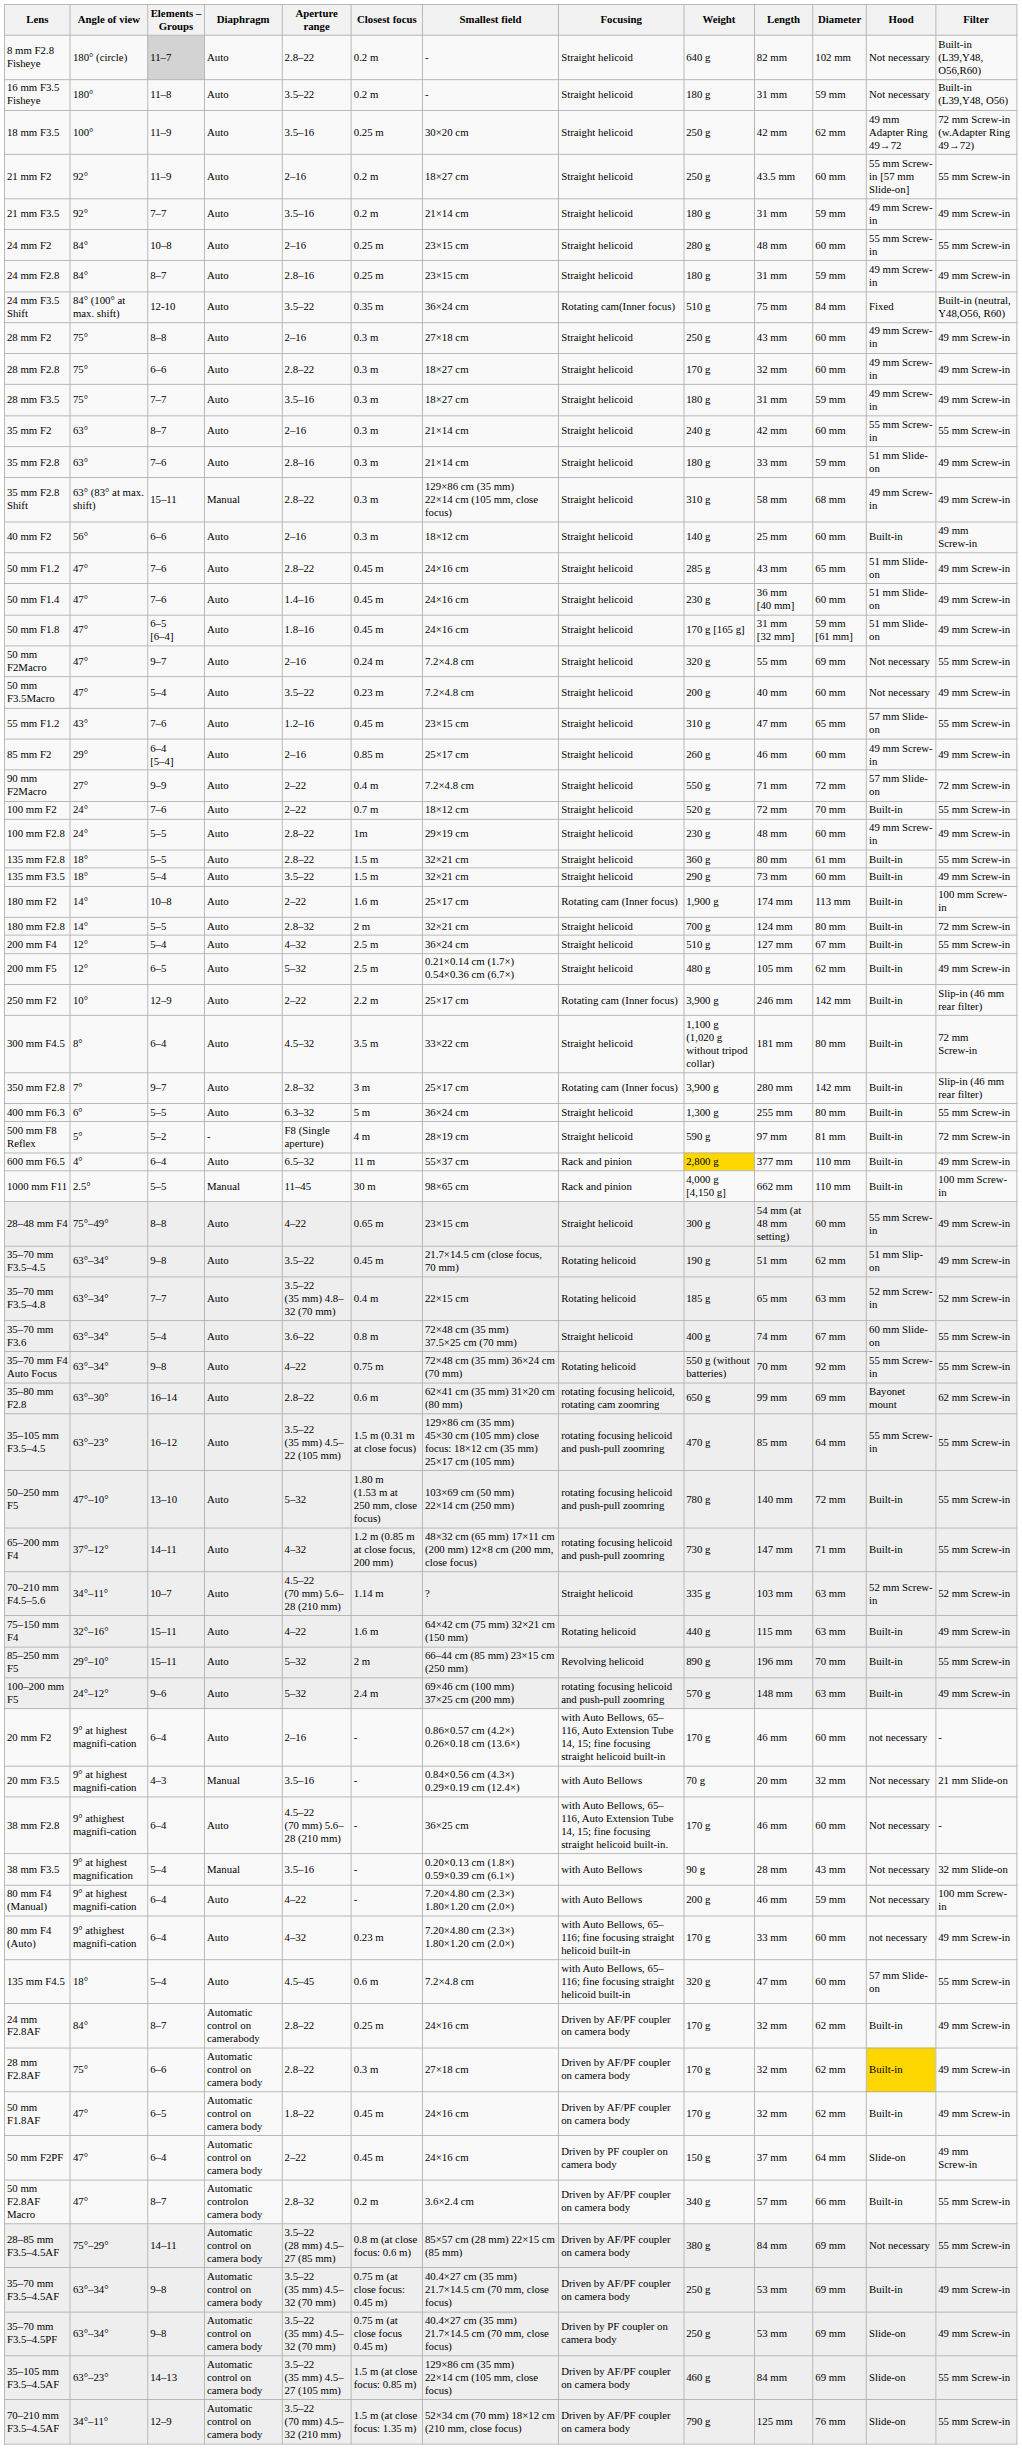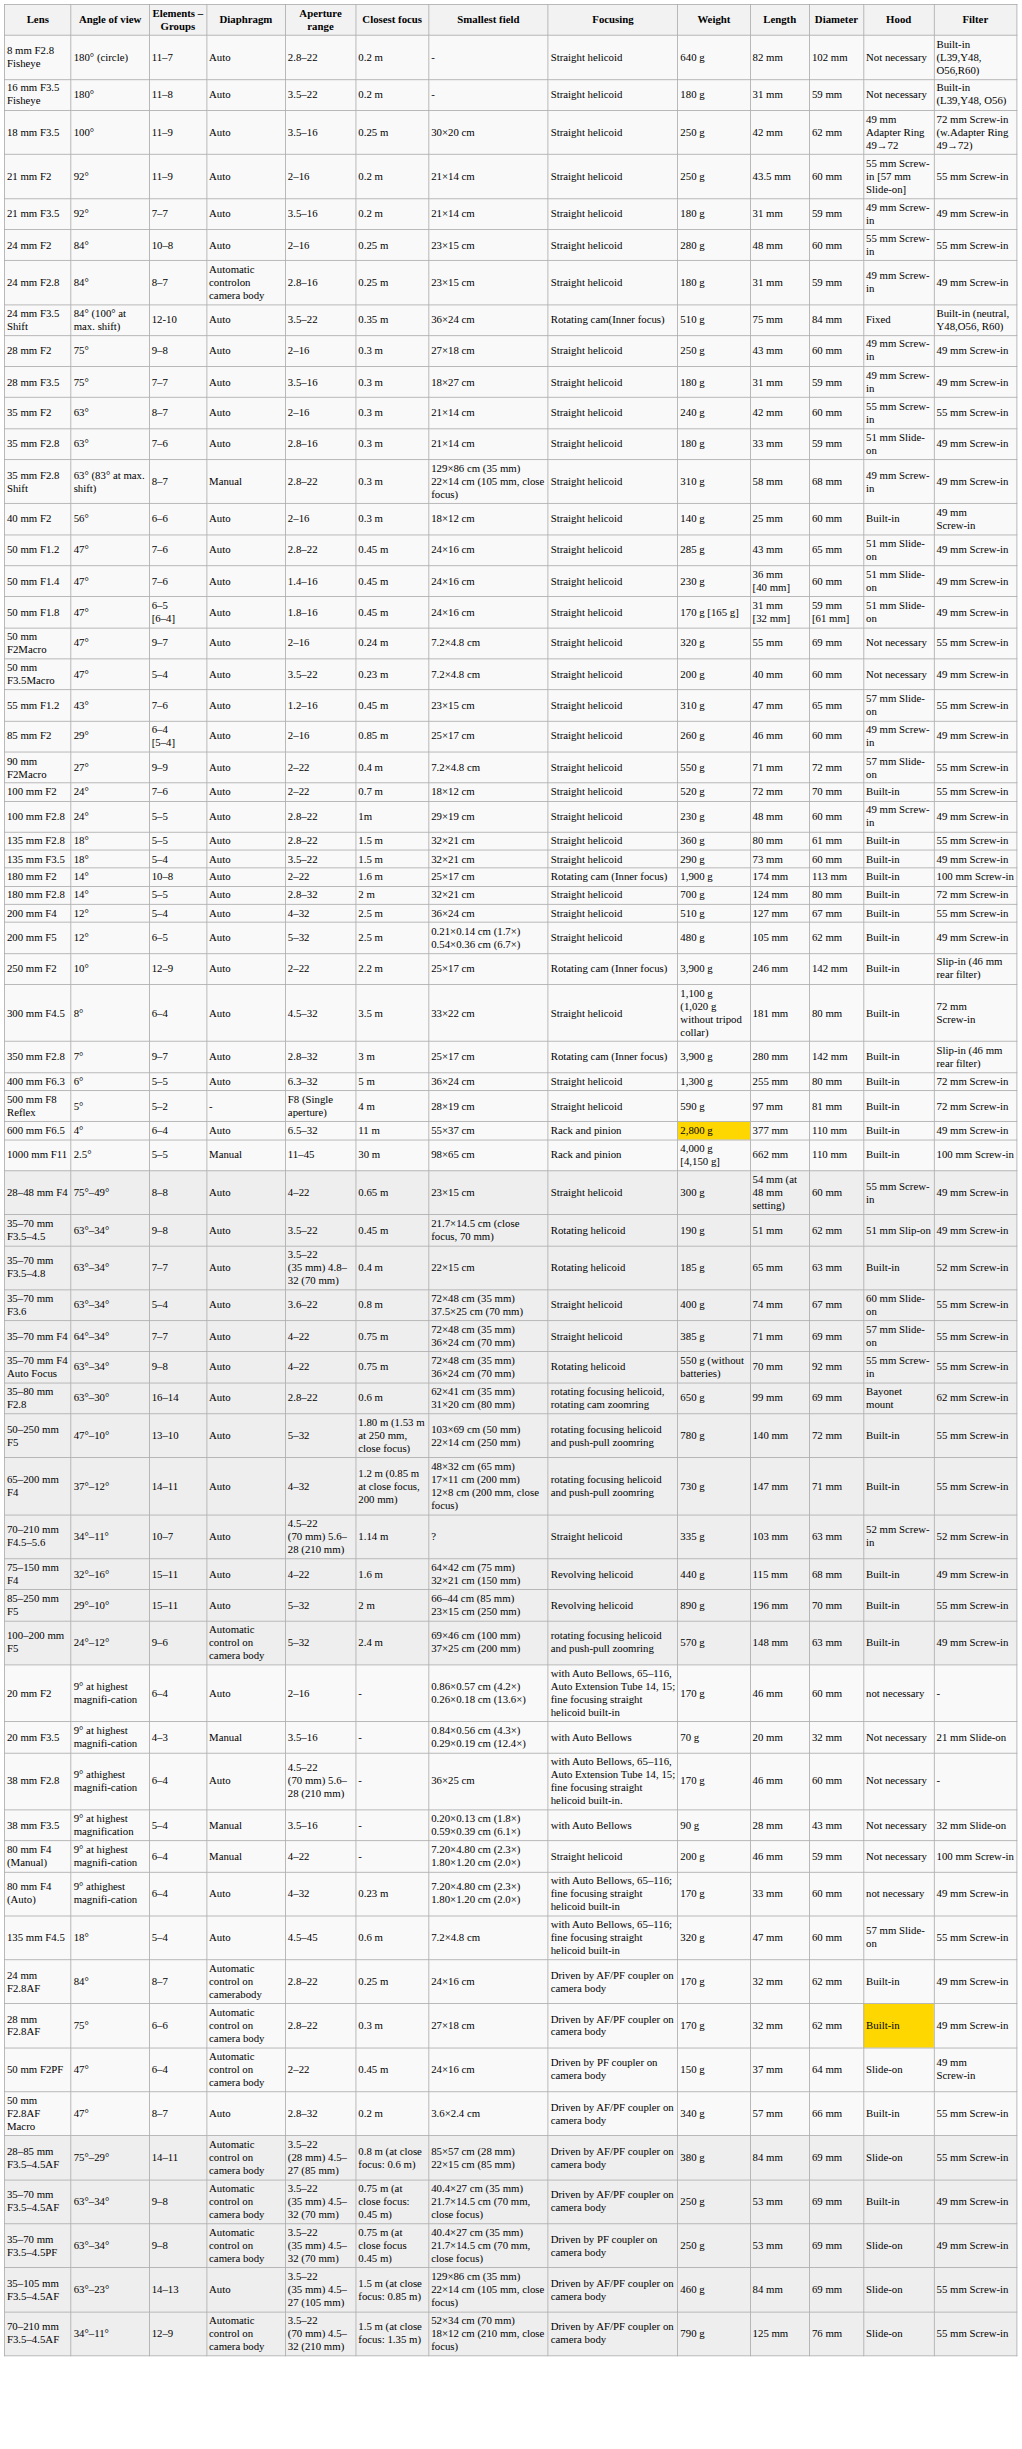(161, 57) lightgrey background -> (162, 57) no background
(447, 176) 18×27 cm -> (453, 176) 21×14 cm
(218, 276) Auto -> (237, 282) Automatic controlon camera body
(158, 338) 8–8 -> (160, 351) 9–8
- row: (33, 369)
(163, 500) 15–11 -> (160, 482) 8–7
(974, 785) 72 mm Screw-in -> (973, 767) 55 mm Screw-in
(974, 1112) 55 mm Screw-in -> (973, 1081) 72 mm Screw-in
(901, 1299) 52 mm Screw-in -> (883, 1268) Built-in
+ row: (37, 1336)
- row: (33, 1442)
(598, 1631) Rotating helicoid -> (592, 1574) Revolving helicoid
(830, 1631) 63 mm -> (827, 1574) 68 mm
(218, 1693) Auto -> (237, 1643) Automatic control on camera body
(218, 1900) Auto -> (226, 1856) Manual
(602, 1900) with Auto Bellows -> (587, 1856) Straight helicoid
- row: (24, 2114)
(235, 2202) Automatic controlon camera body -> (220, 2114) Auto
(899, 2246) Not necessary -> (884, 2158) Slide-on
(235, 2378) Automatic control on camera body -> (220, 2290) Auto
